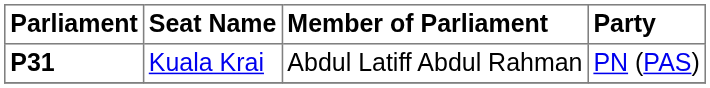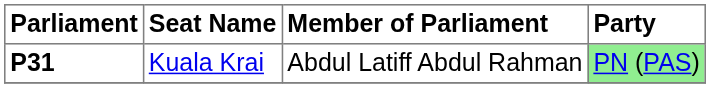(647, 62) no background -> (647, 62) lightgreen background
